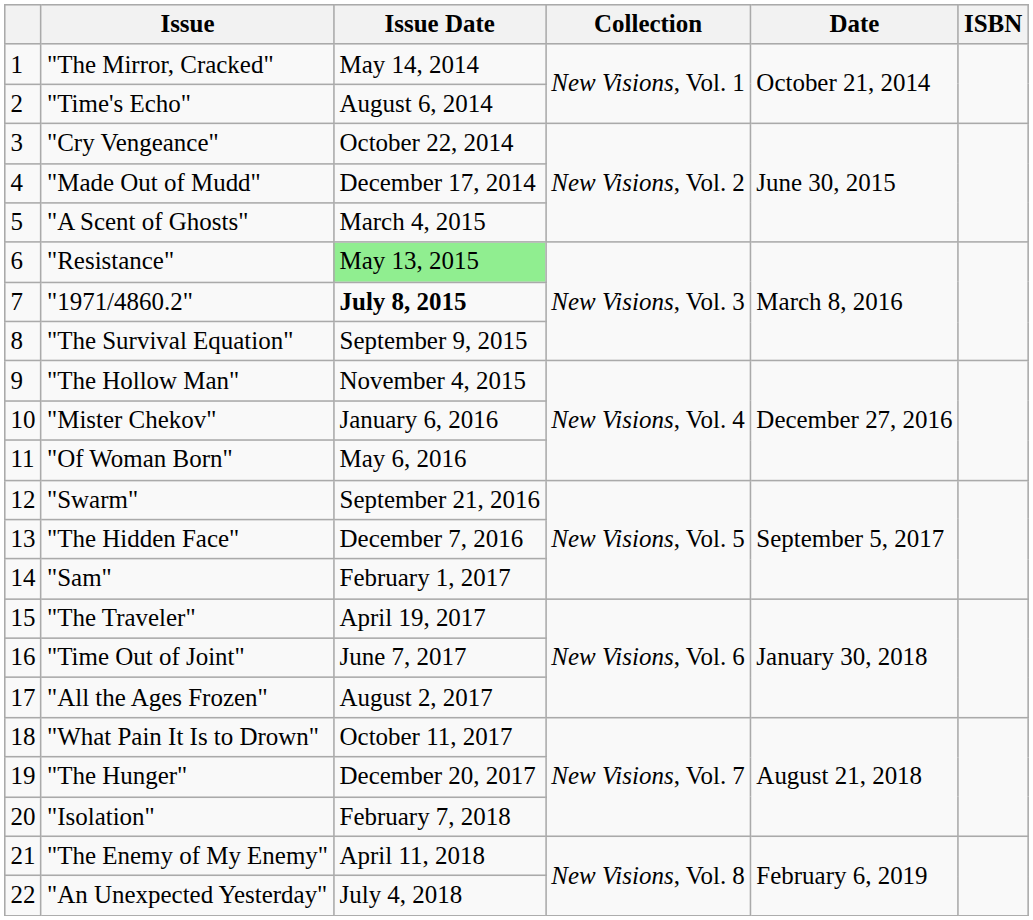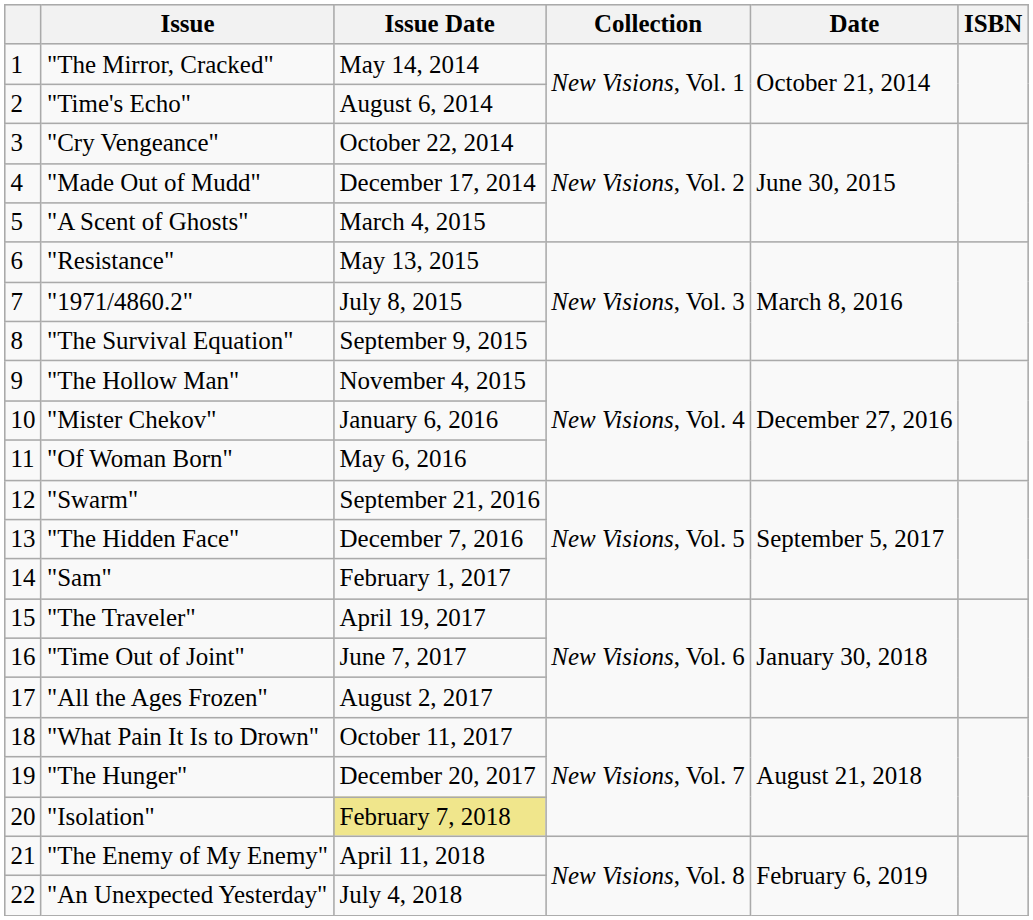(409, 261) lightgreen background -> (409, 261) no background
(403, 301) bold -> (401, 301) normal
(425, 815) no background -> (425, 815) khaki background
